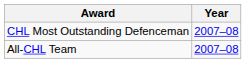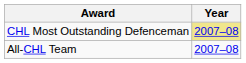(216, 31) no background -> (216, 31) khaki background
